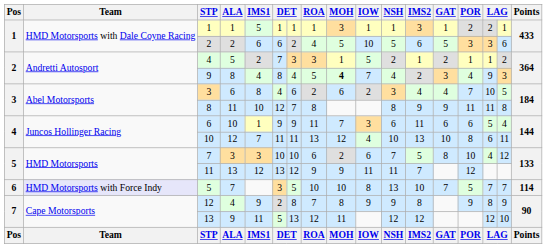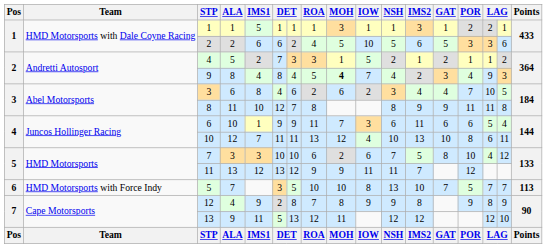(94, 187) lavender background -> (94, 187) no background
(527, 187) 114 -> (527, 187) 113
